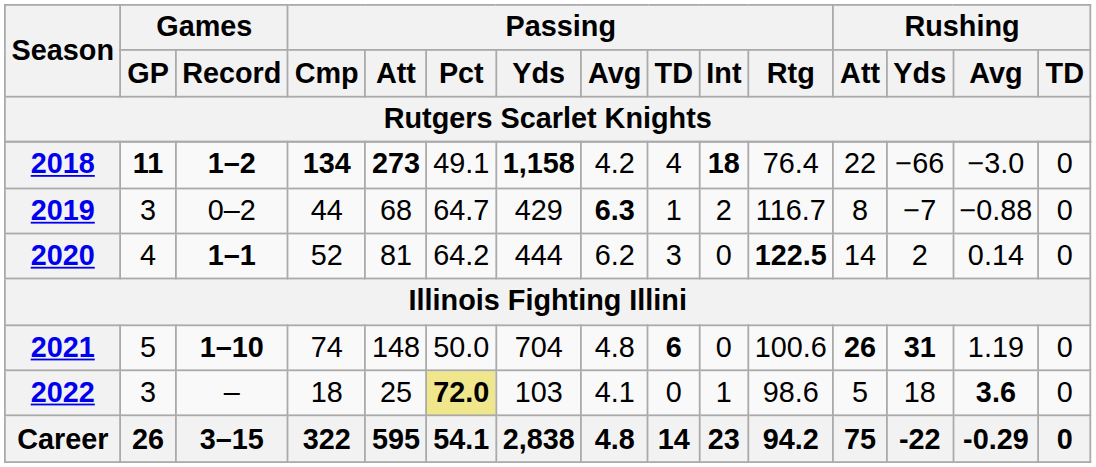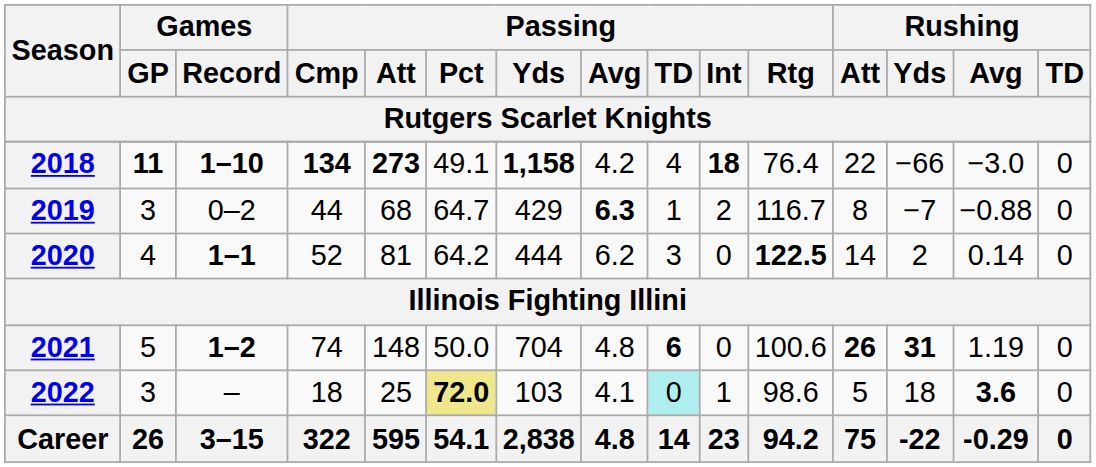(232, 164) 1–2 -> (232, 164) 1–10
(232, 347) 1–10 -> (232, 347) 1–2
(674, 392) no background -> (674, 392) paleturquoise background
